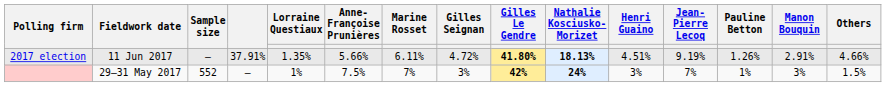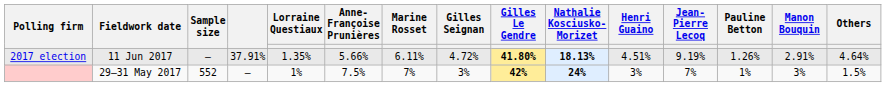(854, 57) 4.66% -> (854, 57) 4.64%
